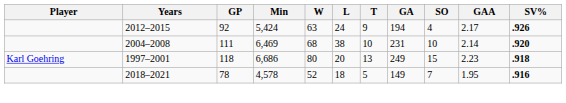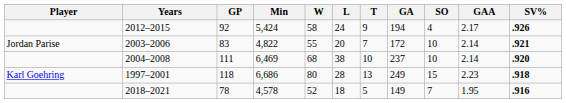(312, 28) 63 -> (312, 28) 58
+ row: (148, 43)
(397, 43) 231 -> (397, 59) 237
(340, 59) 20 -> (340, 75) 28
